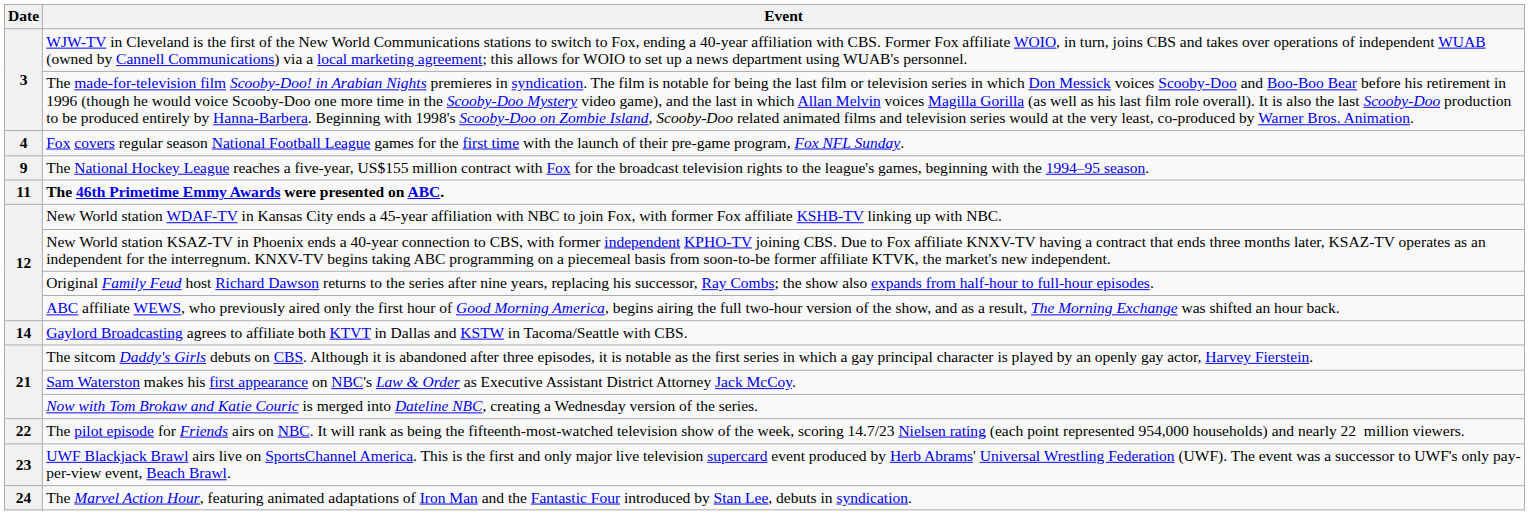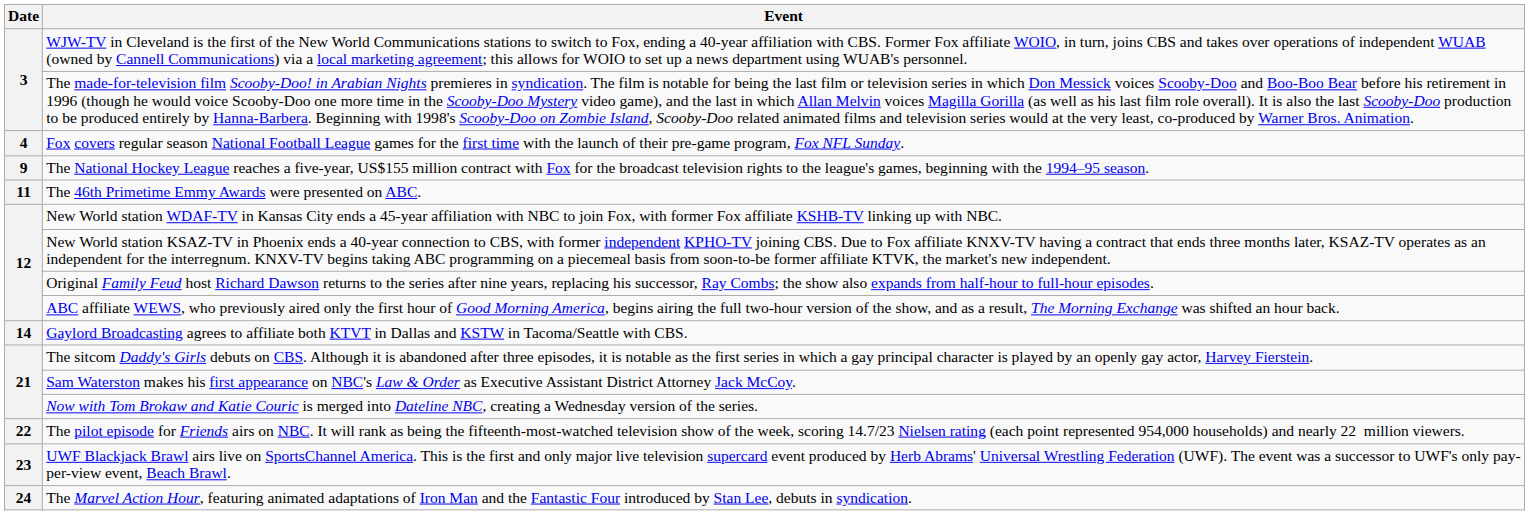(245, 192) bold -> (234, 192) normal
